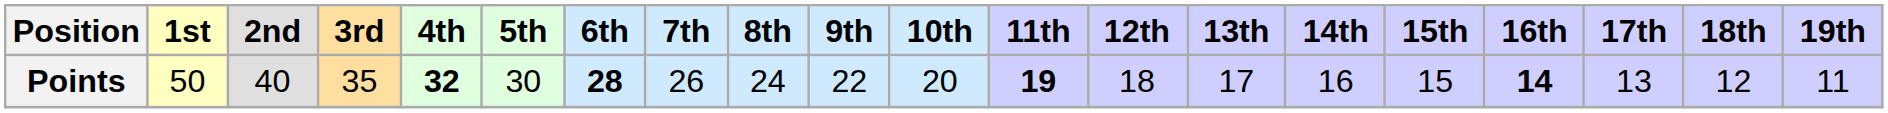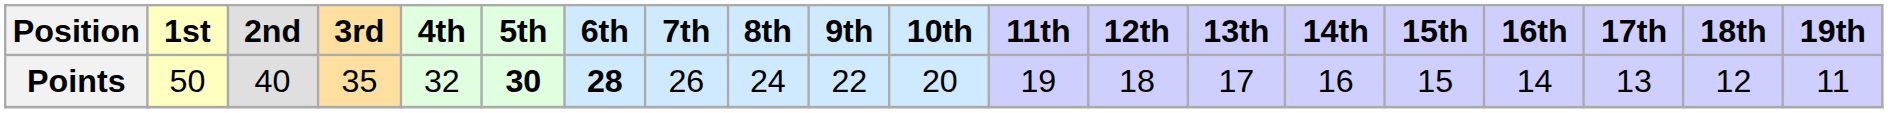(442, 81) bold -> (442, 81) normal
(523, 81) normal -> (523, 81) bold
(1038, 81) bold -> (1038, 81) normal
(1535, 81) bold -> (1535, 81) normal
